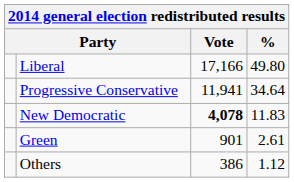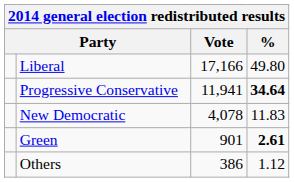(268, 90) normal -> (268, 90) bold
(226, 115) bold -> (226, 115) normal
(272, 139) normal -> (272, 139) bold
